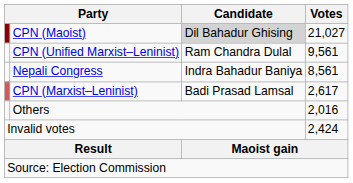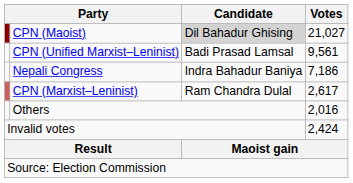(238, 52) Ram Chandra Dulal -> (239, 52) Badi Prasad Lamsal
(323, 71) 8,561 -> (323, 71) 7,186
(239, 91) Badi Prasad Lamsal -> (238, 91) Ram Chandra Dulal
